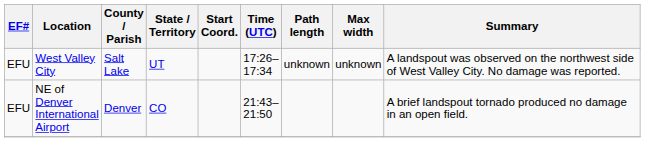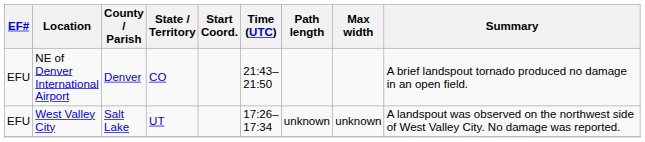rows swapped: (65, 64) <-> (67, 108)
